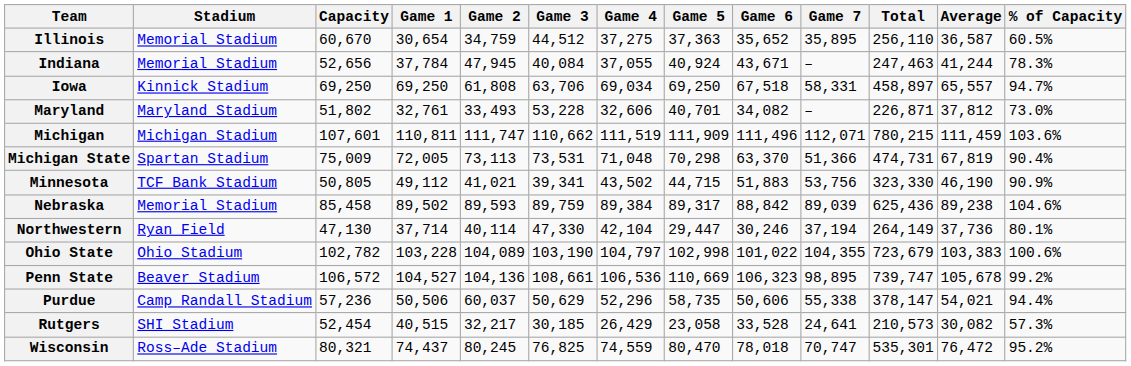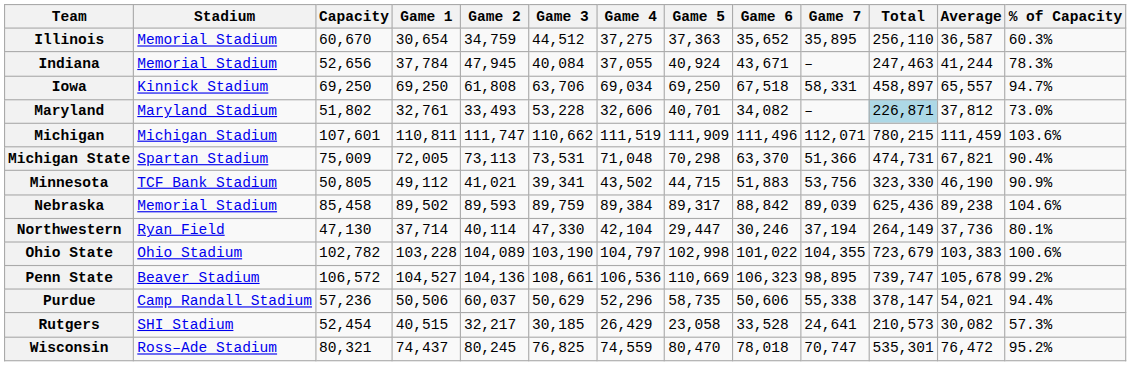(1030, 40) 60.5% -> (1030, 40) 60.3%
(903, 111) no background -> (903, 111) lightblue background
(967, 159) 67,819 -> (967, 159) 67,821
